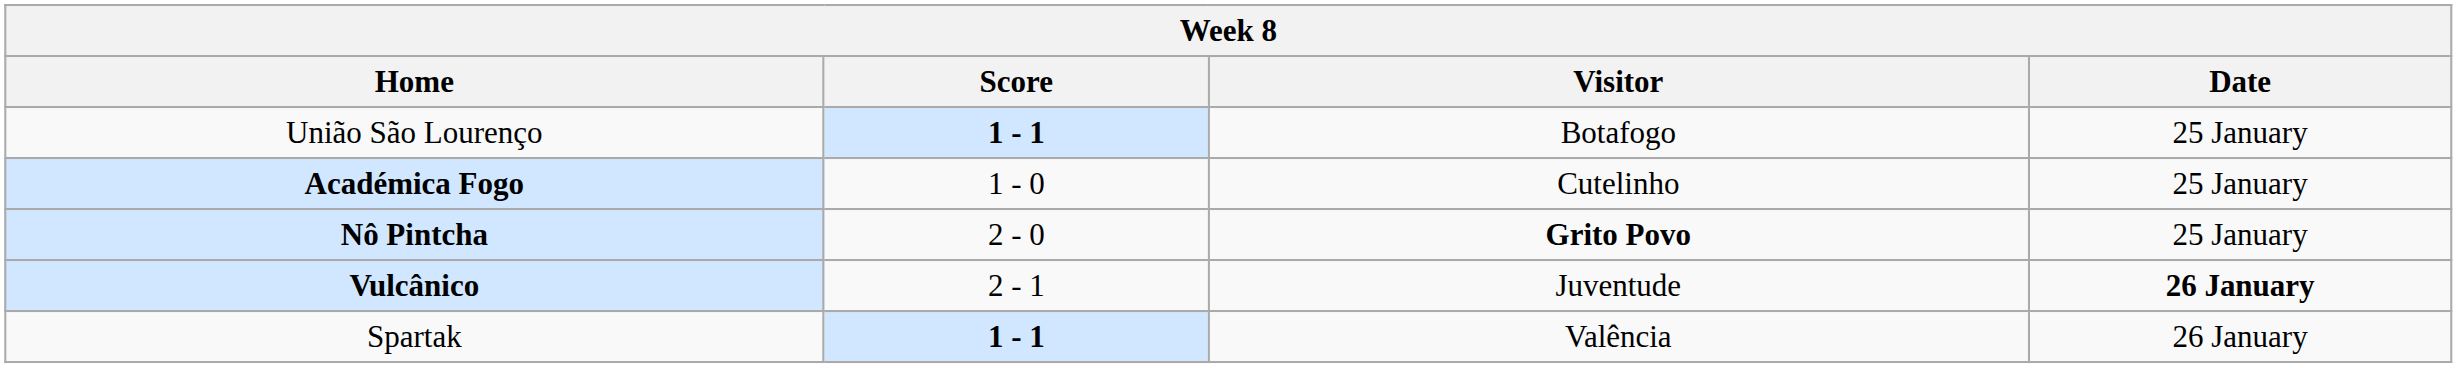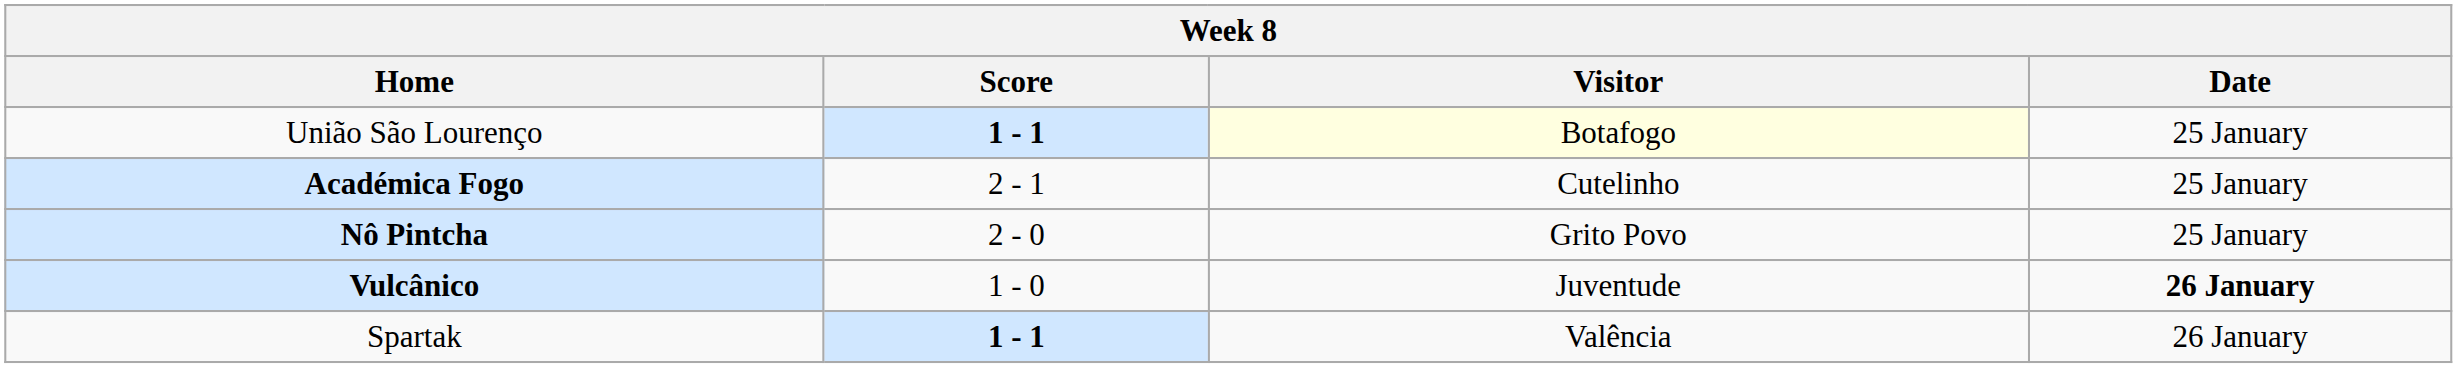(1618, 132) no background -> (1618, 132) lightyellow background
(1016, 183) 1 - 0 -> (1016, 183) 2 - 1
(1618, 234) bold -> (1618, 234) normal
(1016, 285) 2 - 1 -> (1016, 285) 1 - 0
